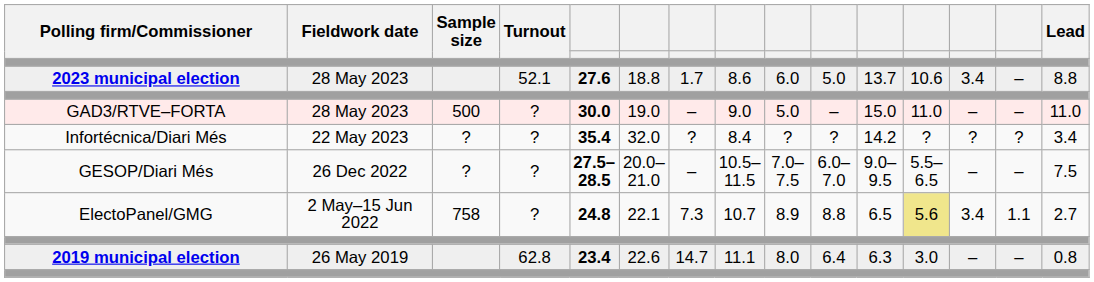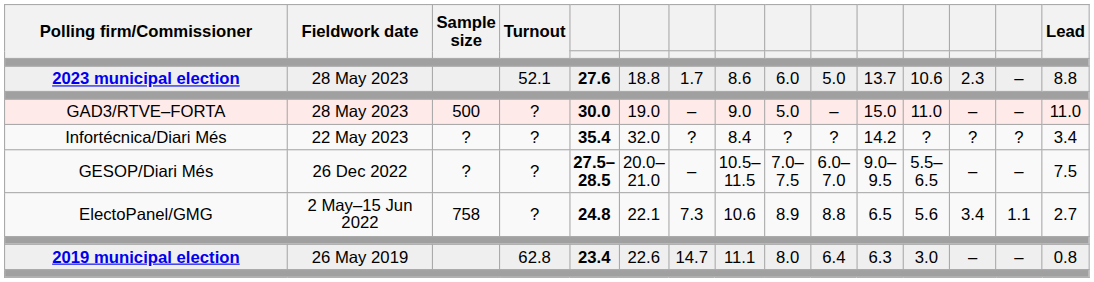(973, 79) 3.4 -> (973, 79) 2.3
(740, 214) 10.7 -> (740, 214) 10.6
(926, 214) khaki background -> (926, 214) no background
